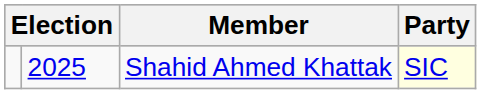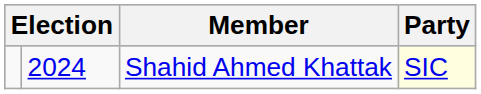(57, 66) 2025 -> (57, 66) 2024
